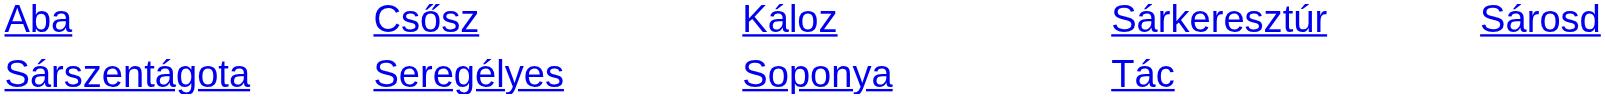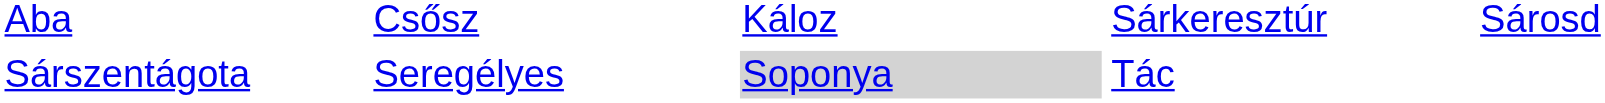(817, 73) no background -> (817, 73) lightgrey background
